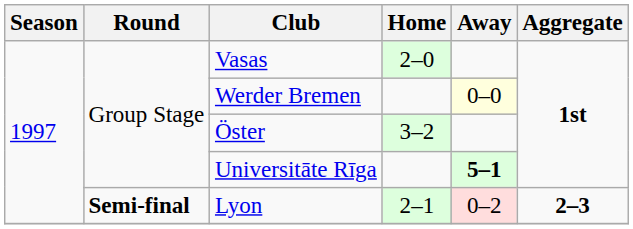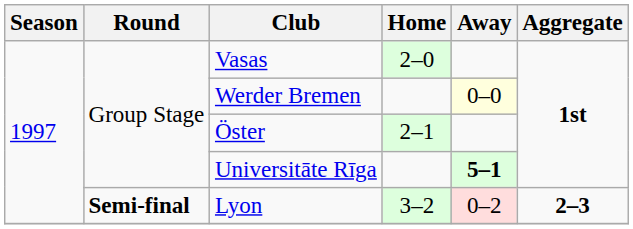(417, 132) 3–2 -> (417, 132) 2–1
(417, 205) 2–1 -> (417, 205) 3–2
